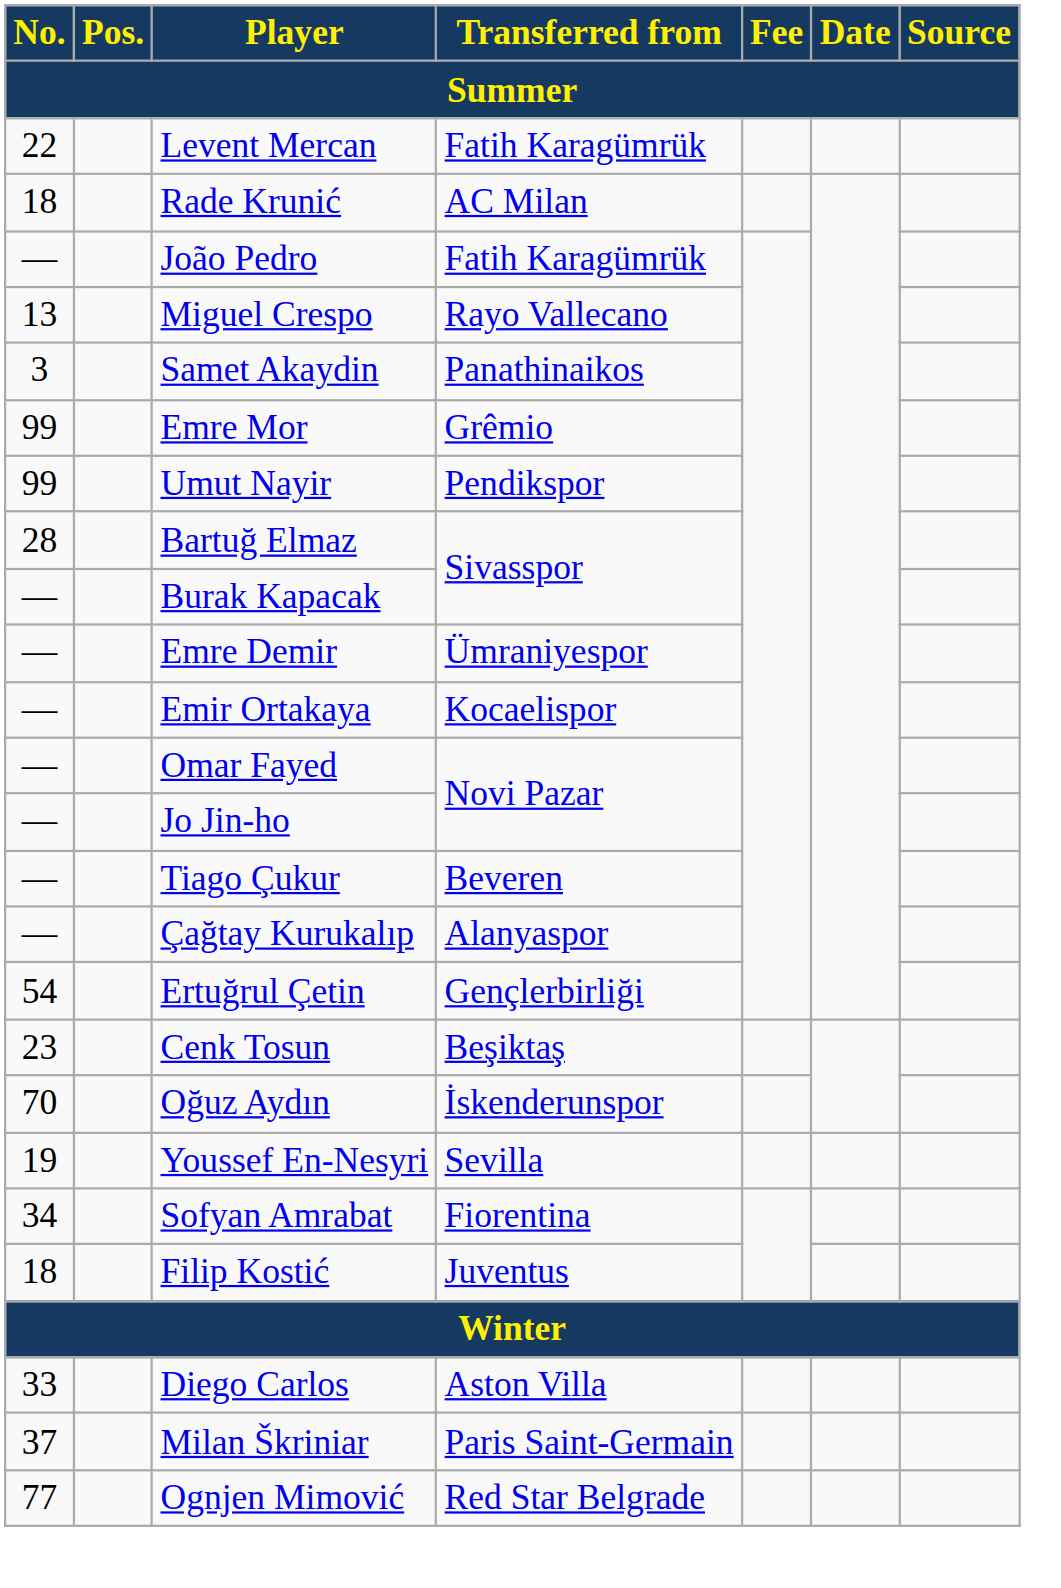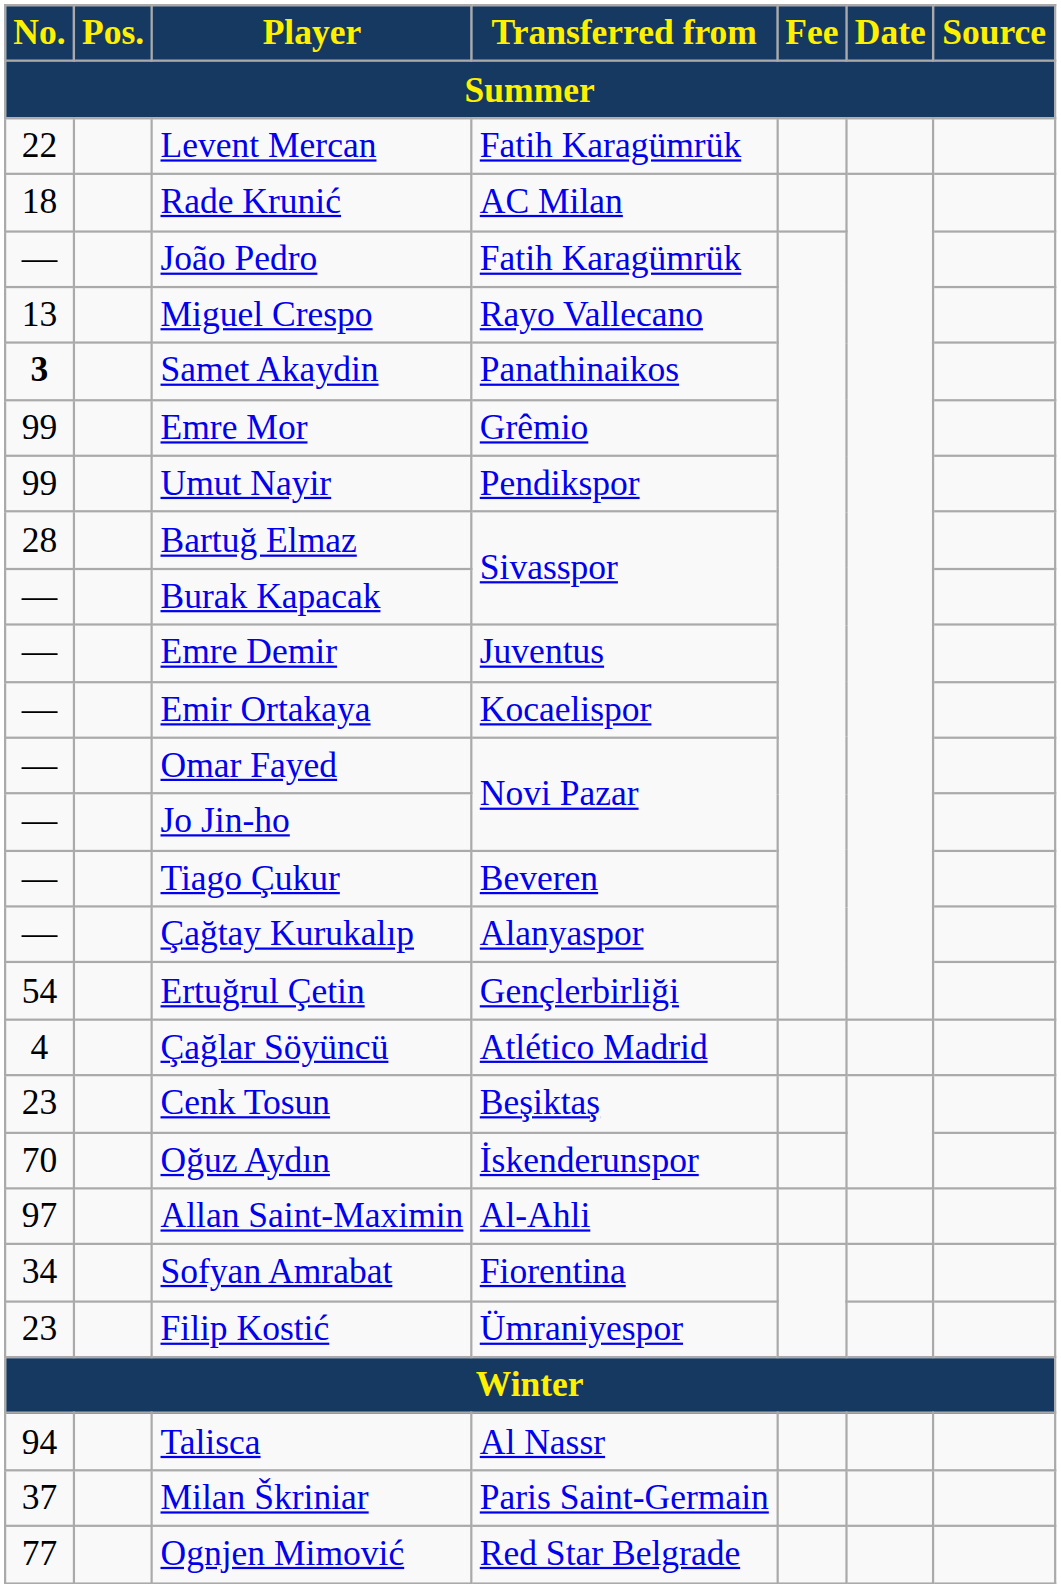(39, 370) normal -> (39, 370) bold
(546, 652) Ümraniyespor -> (542, 652) Juventus
+ row: (274, 1046)
+ row: (312, 1215)
- row: (294, 1159)
(39, 1271) 18 -> (39, 1328) 23
(507, 1271) Juventus -> (581, 1328) Ümraniyespor
- row: (255, 1384)
+ row: (211, 1440)
